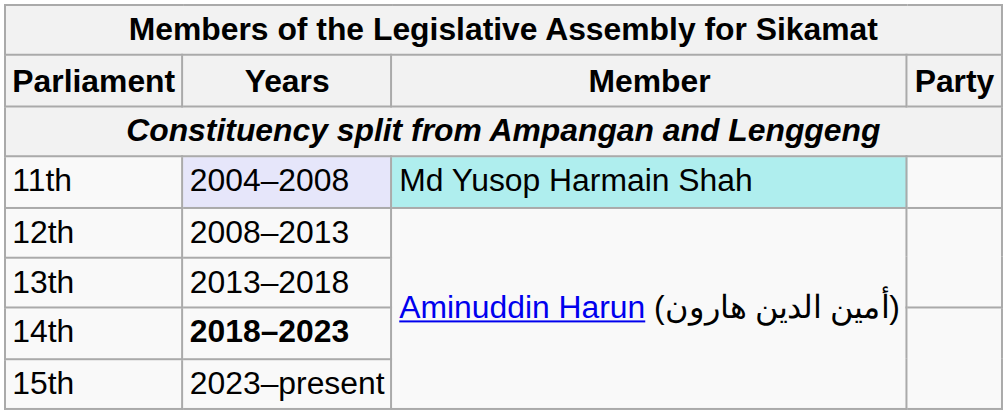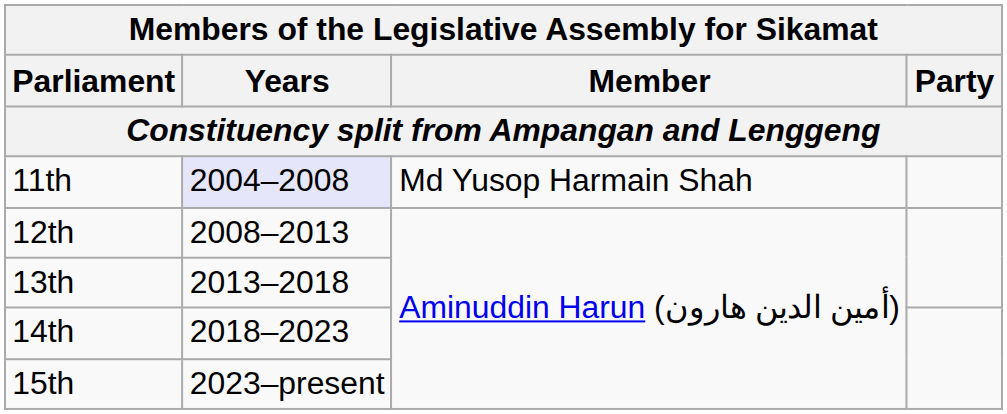(576, 181) paleturquoise background -> (576, 181) no background
(270, 332) bold -> (270, 332) normal
